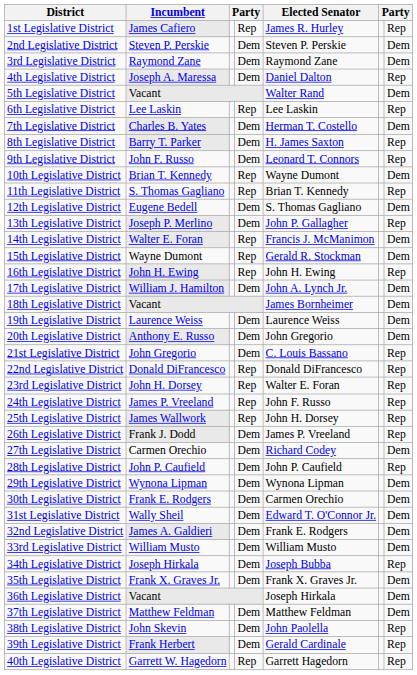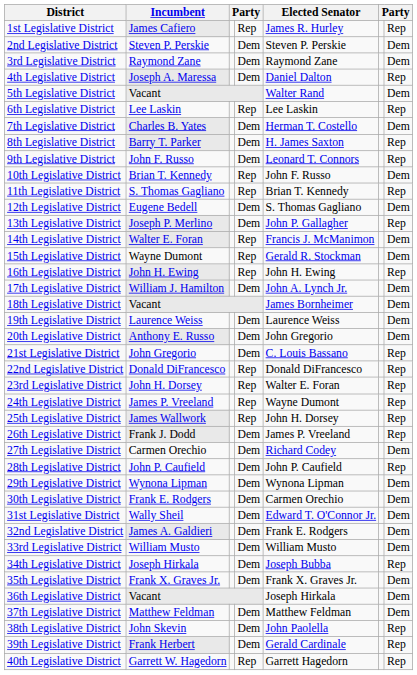(302, 174) Wayne Dumont -> (298, 174) John F. Russo
(298, 402) John F. Russo -> (302, 402) Wayne Dumont
